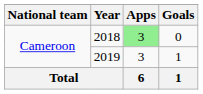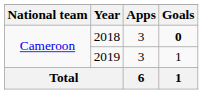(141, 36) lightgreen background -> (141, 36) no background
(178, 36) normal -> (178, 36) bold
